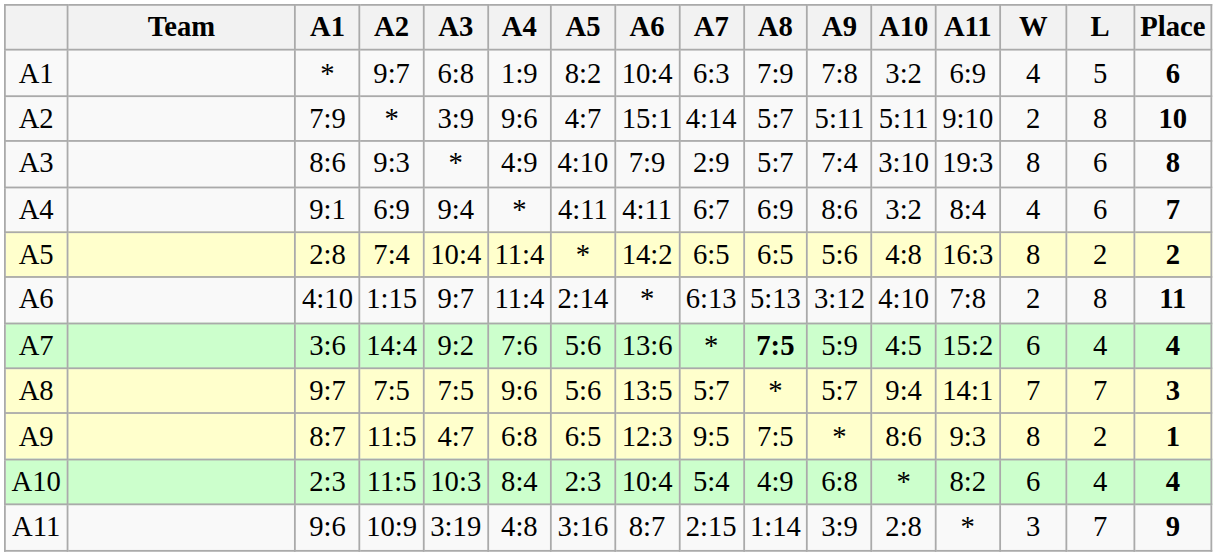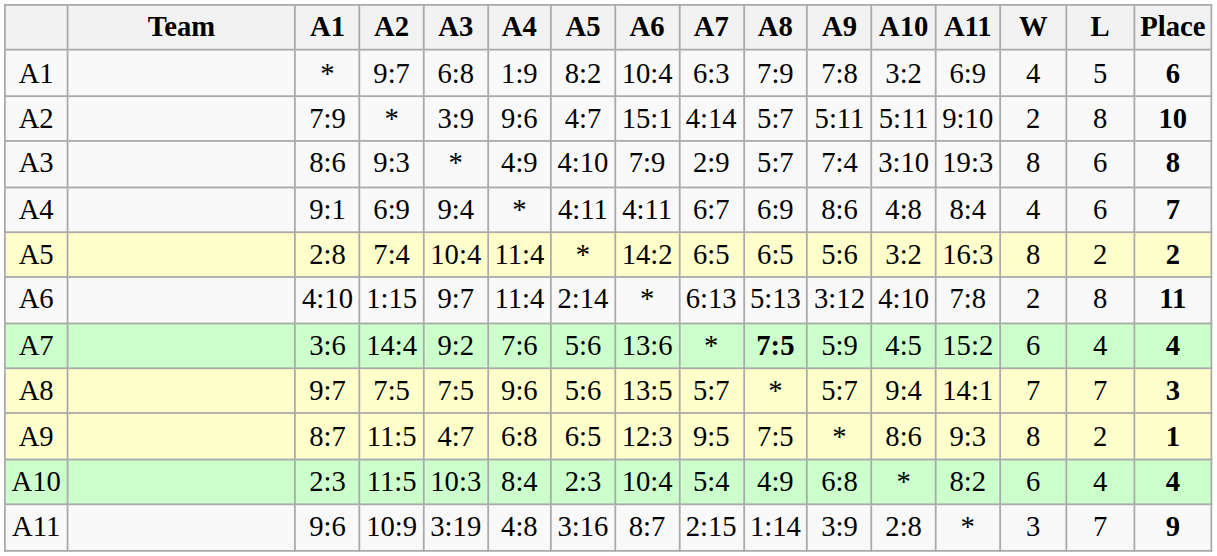(904, 208) 3:2 -> (904, 208) 4:8
(904, 254) 4:8 -> (904, 254) 3:2
